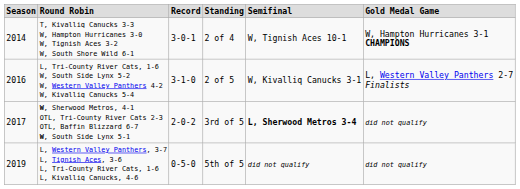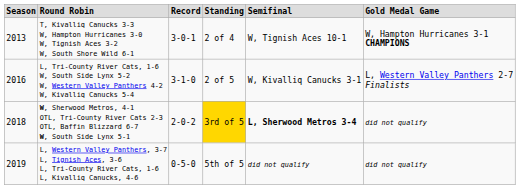(16, 39) 2014 -> (16, 39) 2013
(16, 122) 2017 -> (16, 122) 2018
(224, 122) no background -> (224, 122) gold background
